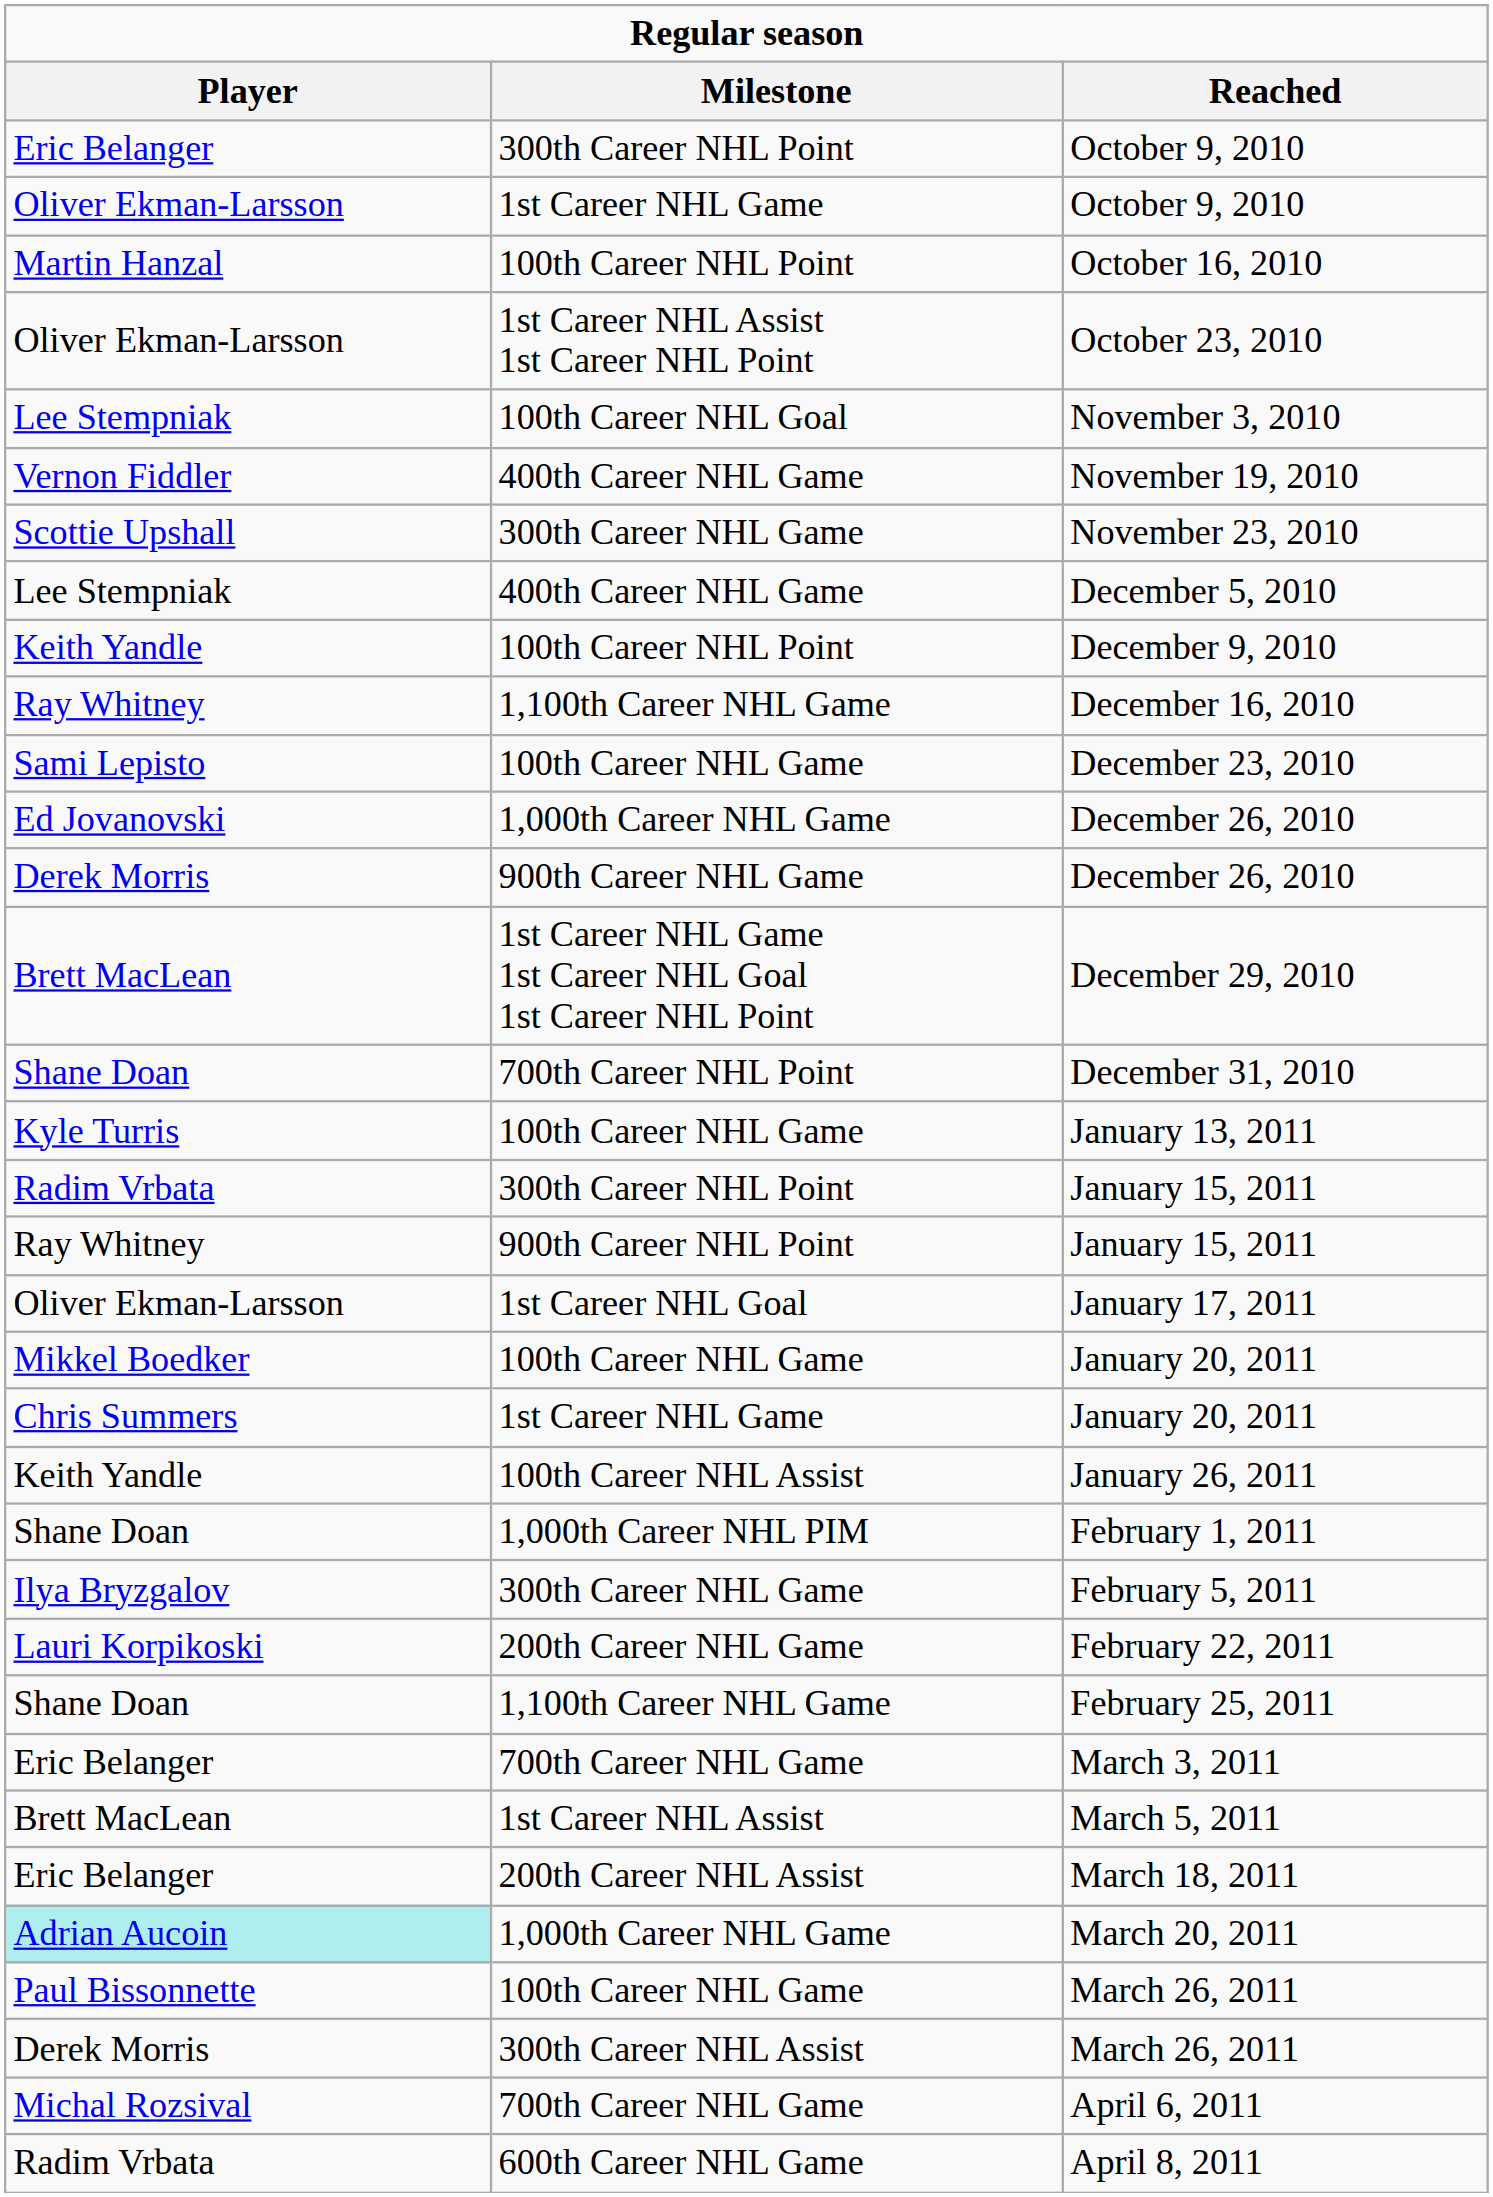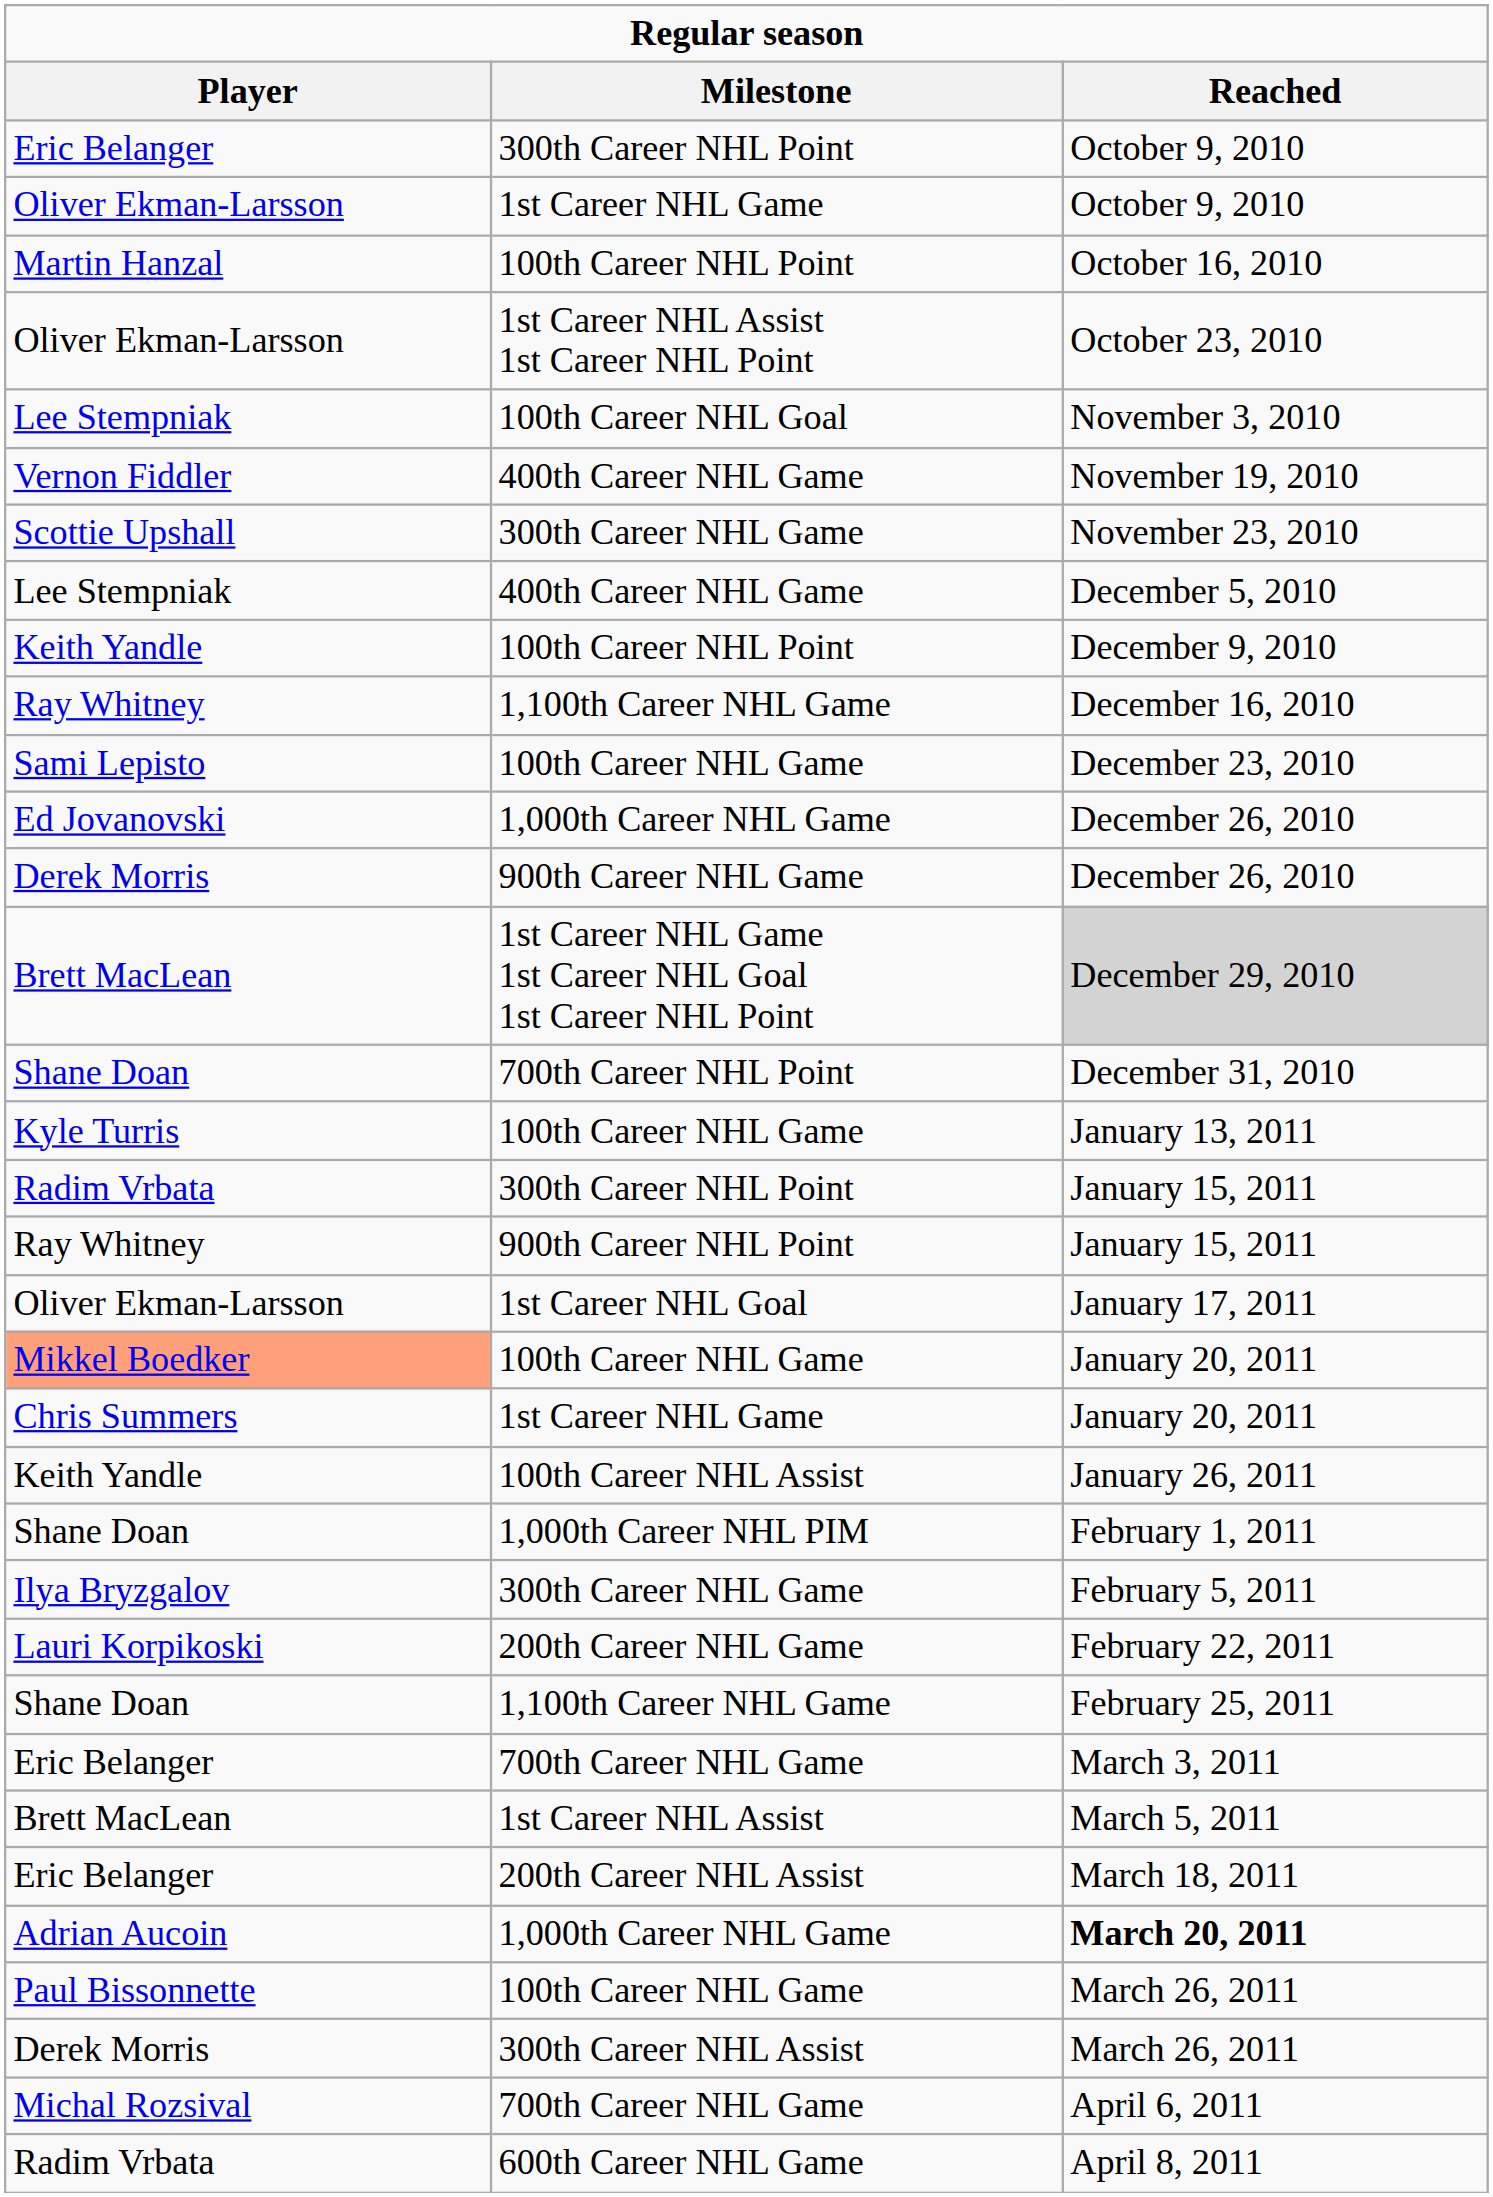(1212, 974) no background -> (1212, 974) lightgrey background
(131, 1359) no background -> (131, 1359) lightsalmon background
(120, 1932) paleturquoise background -> (120, 1932) no background
(1185, 1932) normal -> (1189, 1932) bold
